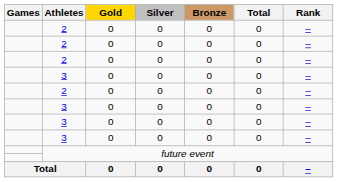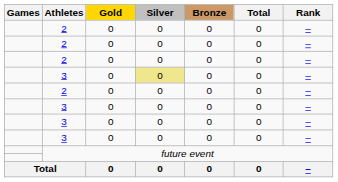(160, 75) no background -> (160, 75) khaki background
